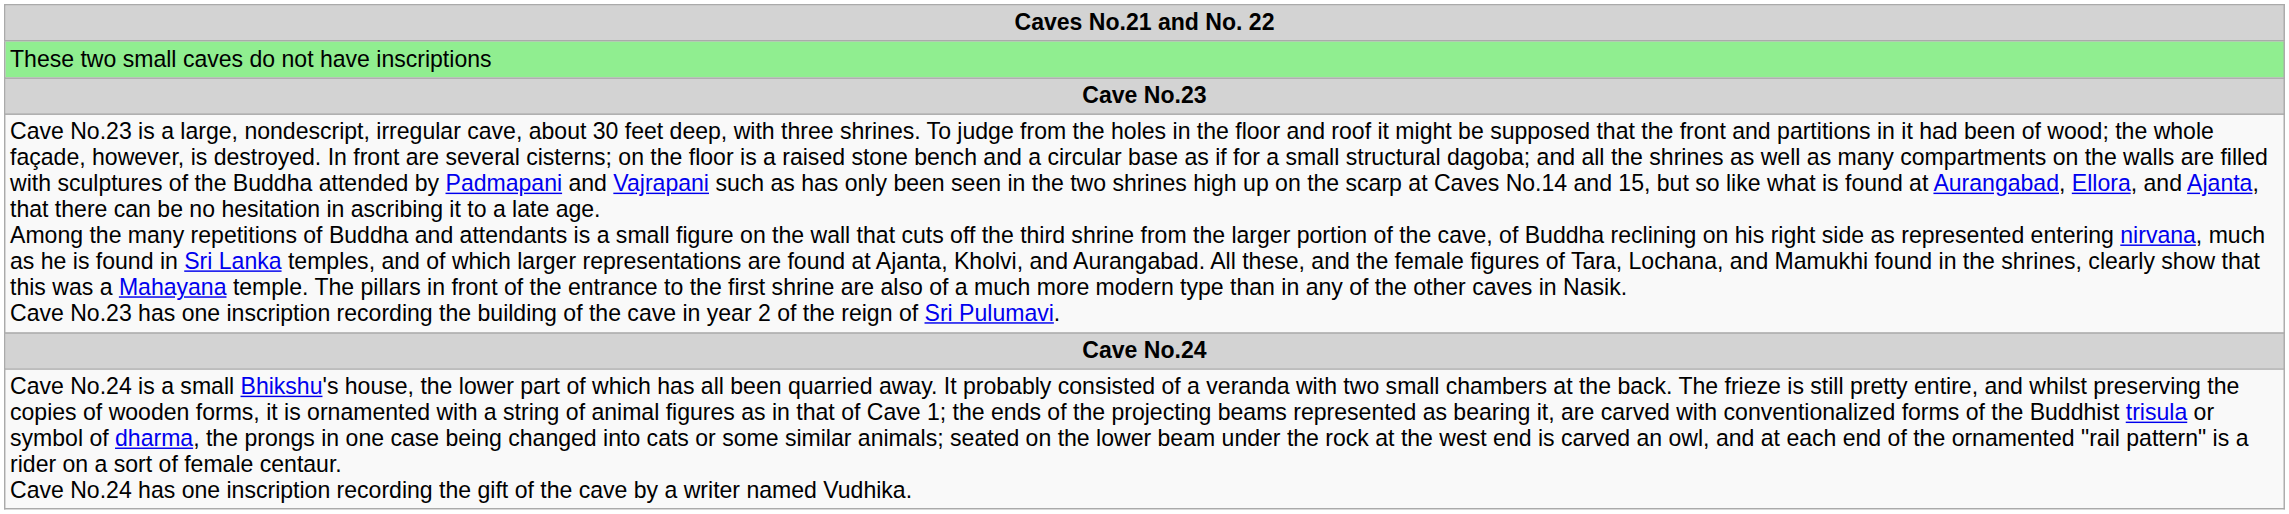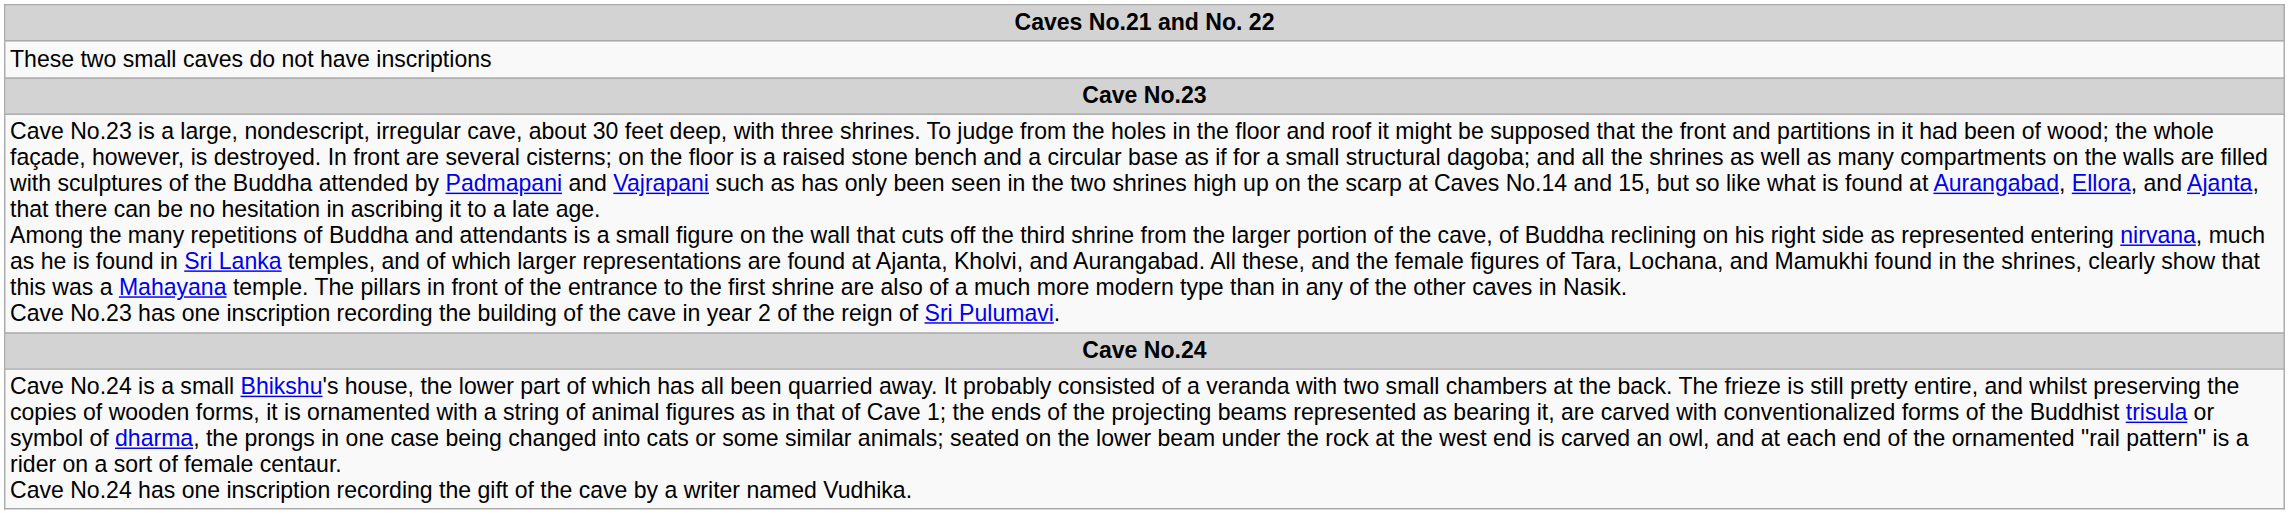(251, 59) lightgreen background -> (251, 59) no background
